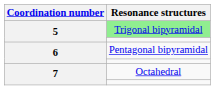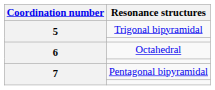(158, 29) lightgreen background -> (158, 29) no background
(158, 50) Pentagonal bipyramidal -> (158, 50) Octahedral
(158, 71) Octahedral -> (158, 71) Pentagonal bipyramidal
